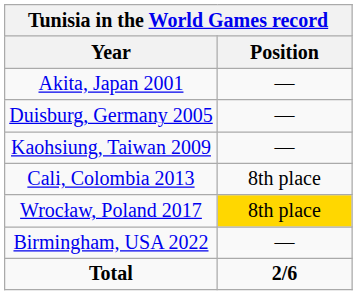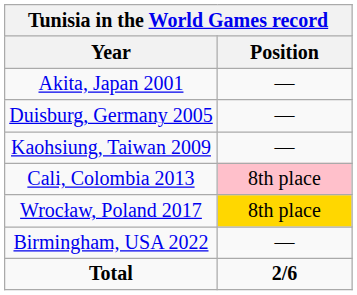(284, 178) no background -> (284, 178) pink background
